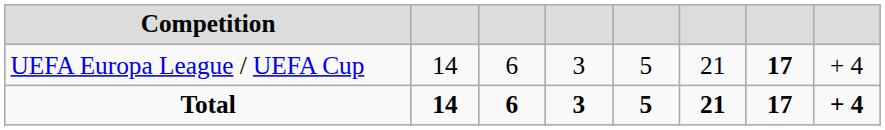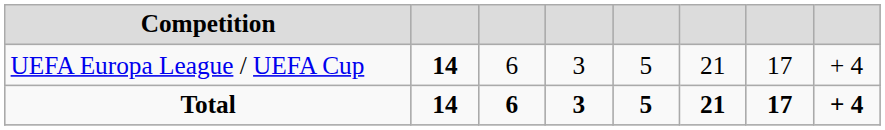(445, 64) normal -> (445, 64) bold
(780, 64) bold -> (780, 64) normal
